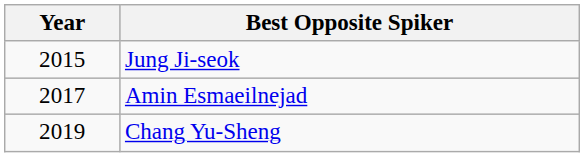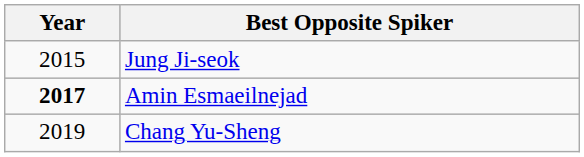(62, 95) normal -> (62, 95) bold
